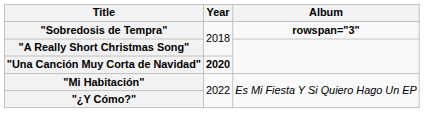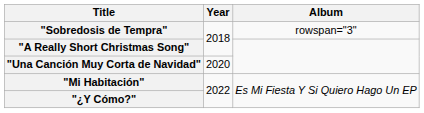(326, 30) bold -> (326, 30) normal
(218, 64) bold -> (218, 64) normal
